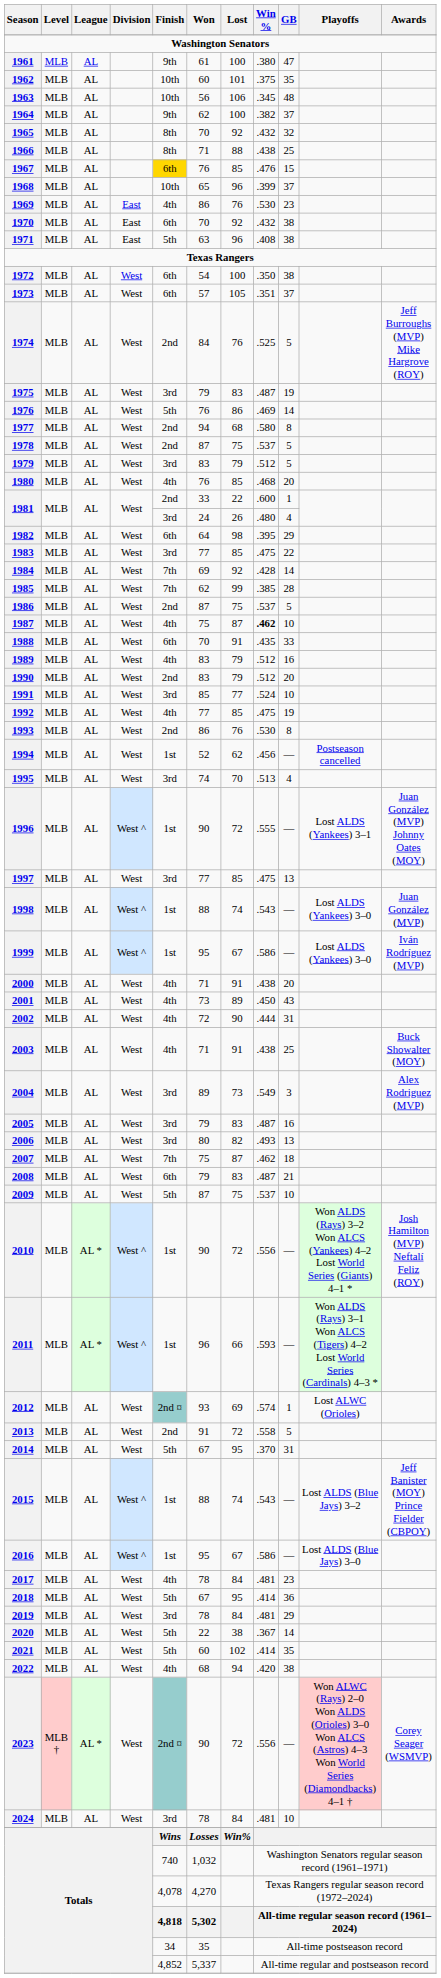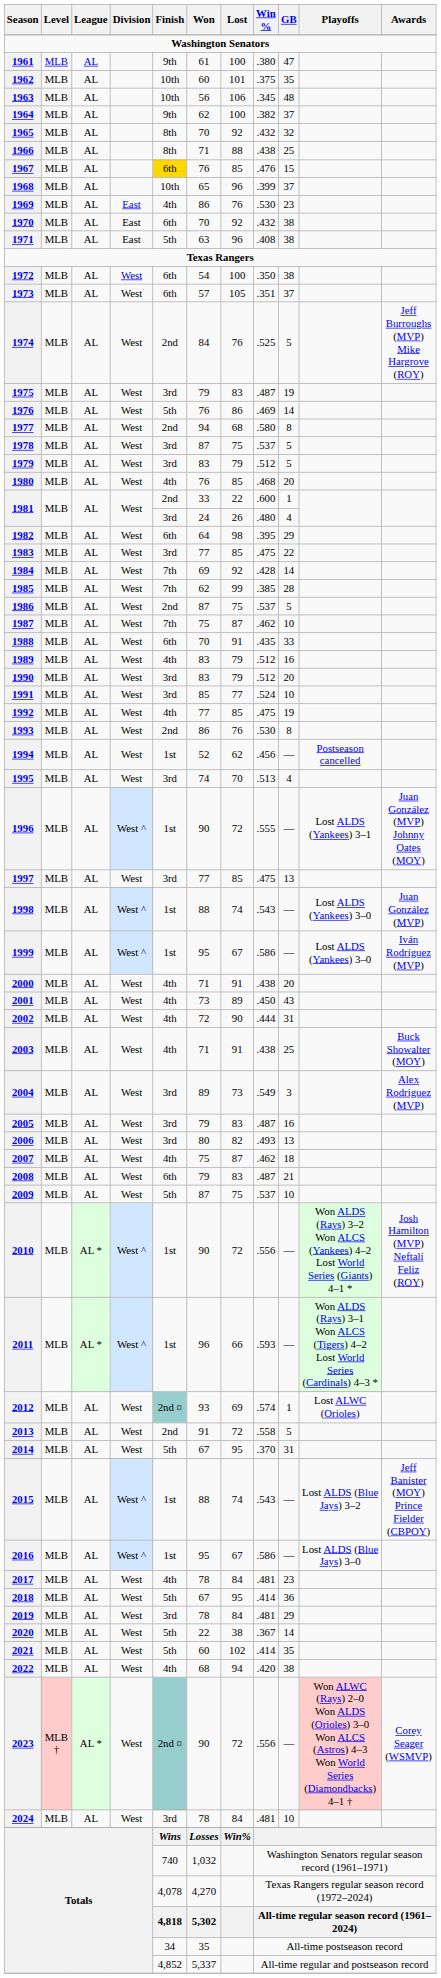(170, 446) 2nd -> (170, 446) 3rd
(170, 624) 4th -> (170, 624) 7th
(266, 624) bold -> (266, 624) normal
(170, 677) 2nd -> (170, 677) 3rd
(170, 1158) 7th -> (170, 1158) 4th
